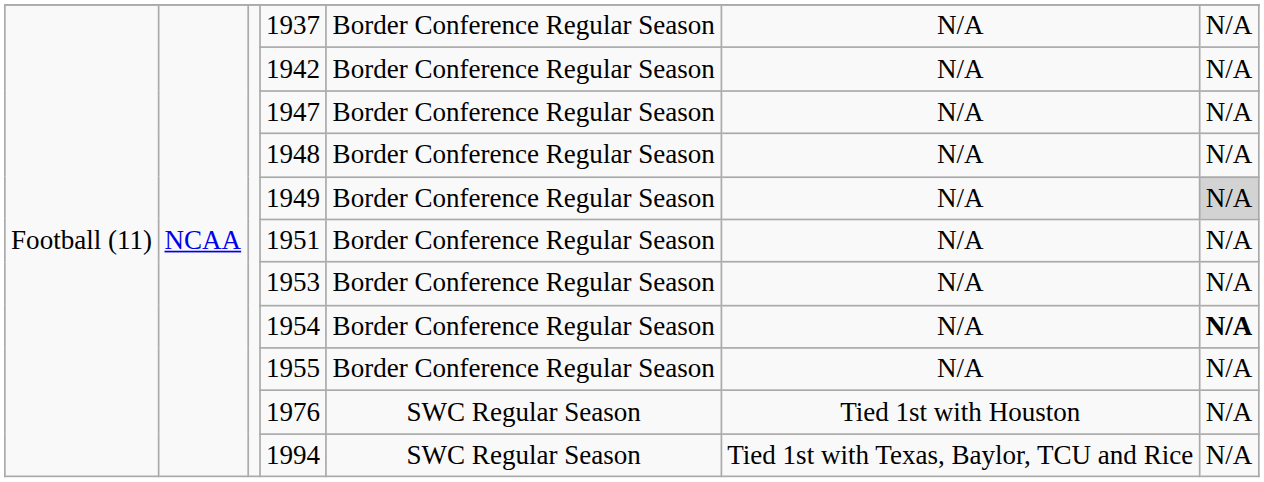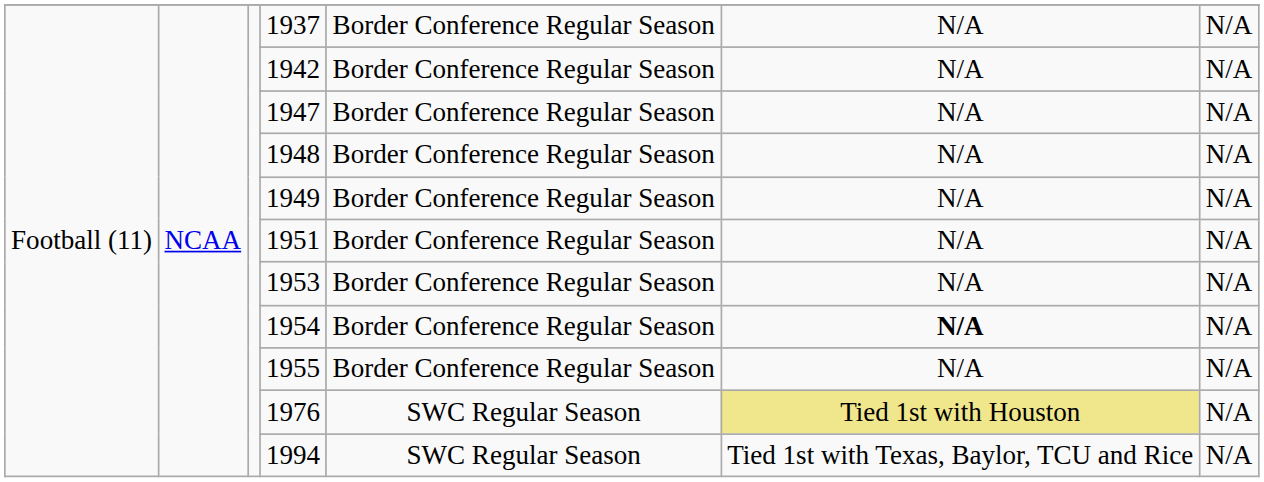(1229, 197) lightgrey background -> (1229, 197) no background
(960, 326) normal -> (960, 326) bold
(1229, 326) bold -> (1229, 326) normal
(960, 411) no background -> (960, 411) khaki background
